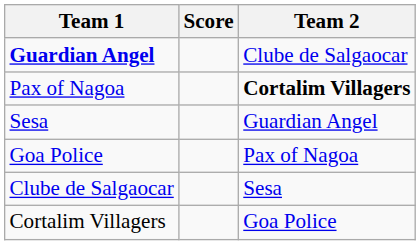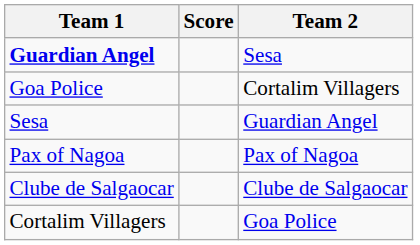(325, 54) Clube de Salgaocar -> (263, 54) Sesa
(67, 88) Pax of Nagoa -> (56, 88) Goa Police
(327, 88) bold -> (321, 88) normal
(56, 155) Goa Police -> (67, 155) Pax of Nagoa
(263, 188) Sesa -> (325, 188) Clube de Salgaocar
